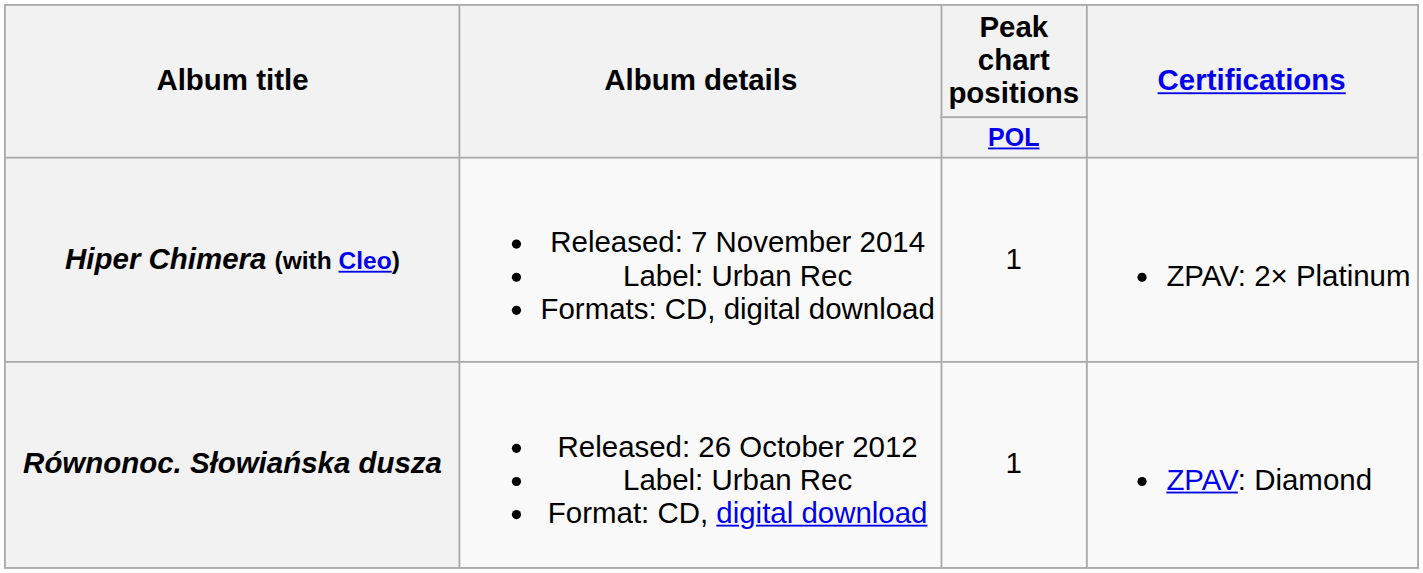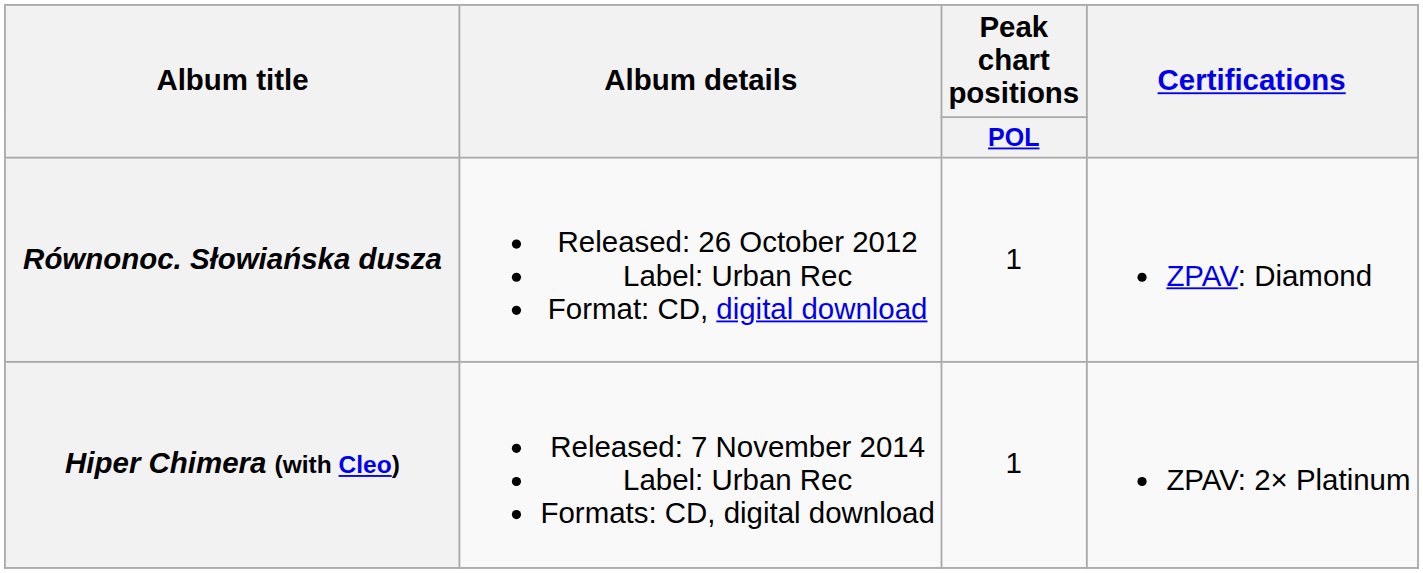rows swapped: (233, 464) <-> (233, 259)
